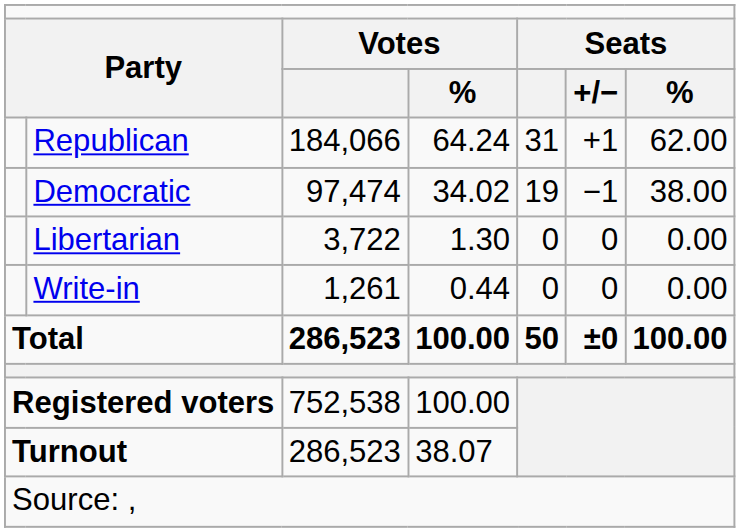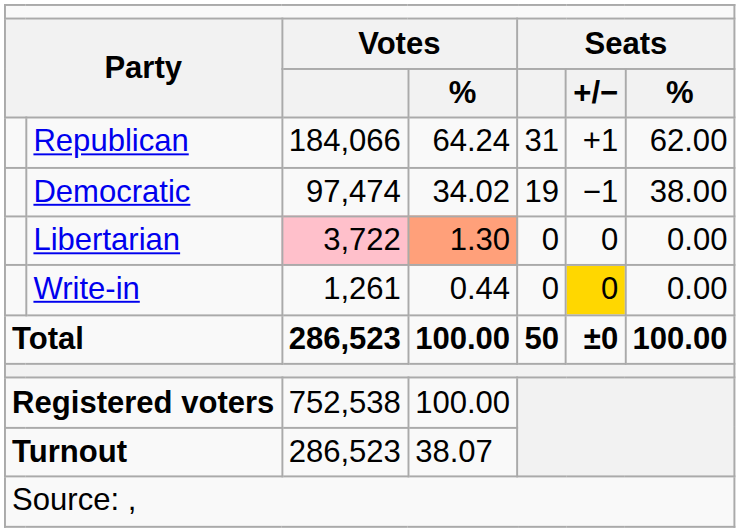(362, 240) no background -> (362, 240) pink background
(480, 240) no background -> (480, 240) lightsalmon background
(610, 289) no background -> (610, 289) gold background
